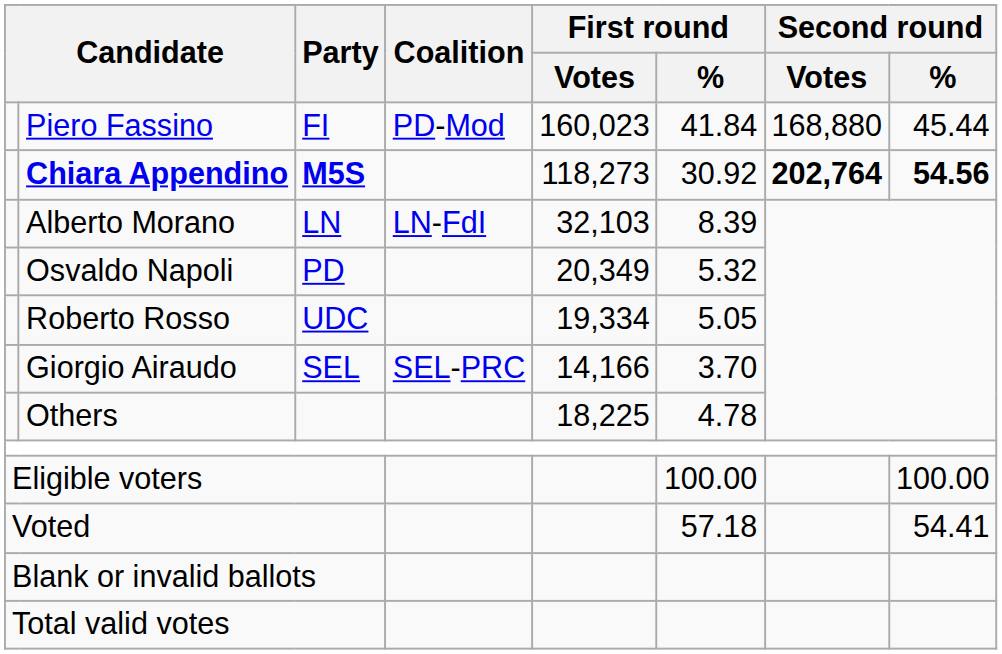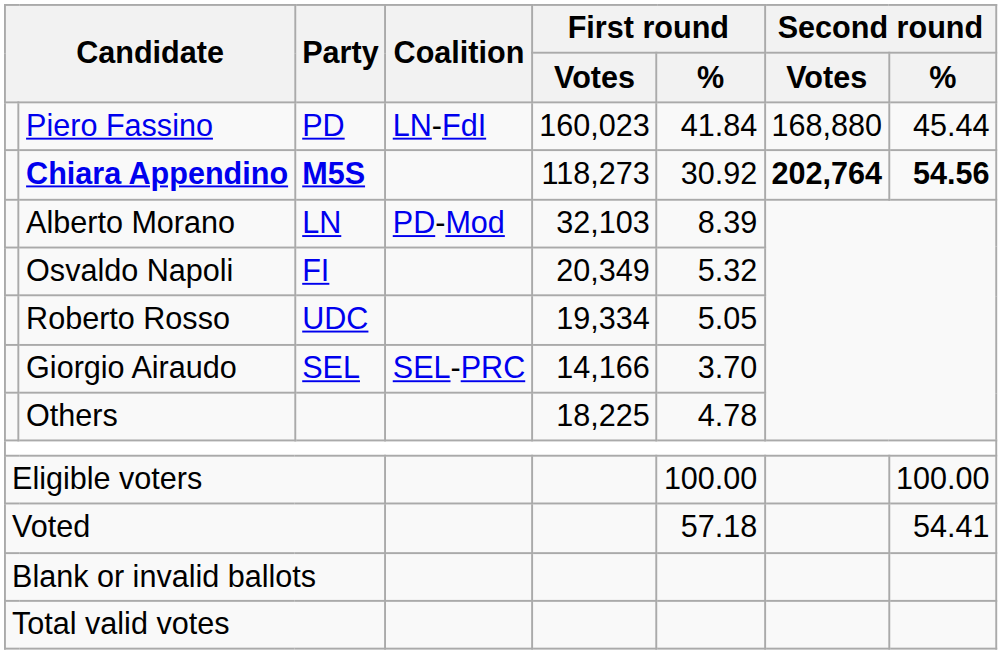(316, 125) FI -> (323, 125) PD
(449, 125) PD-Mod -> (439, 125) LN-FdI
(439, 222) LN-FdI -> (449, 222) PD-Mod
(323, 271) PD -> (316, 271) FI
